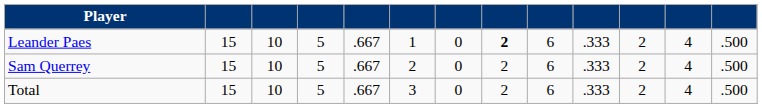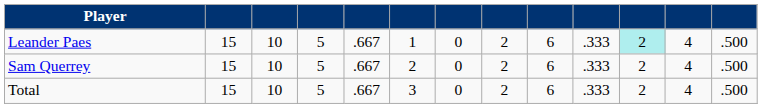(504, 41) bold -> (504, 41) normal
(642, 41) no background -> (642, 41) paleturquoise background
